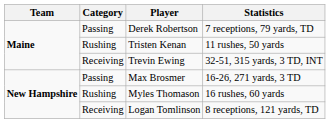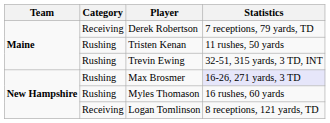(98, 29) Passing -> (103, 29) Receiving
(103, 61) Receiving -> (99, 61) Rushing
(98, 77) Passing -> (99, 77) Rushing
(253, 77) no background -> (253, 77) lavender background
